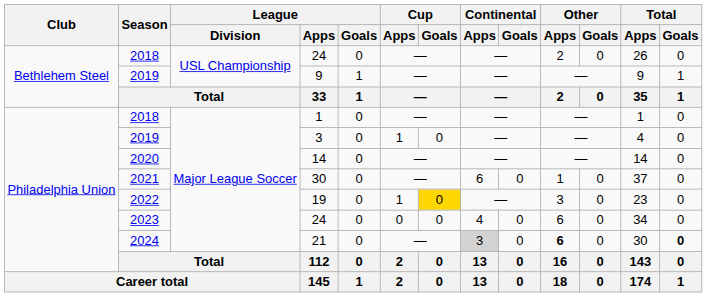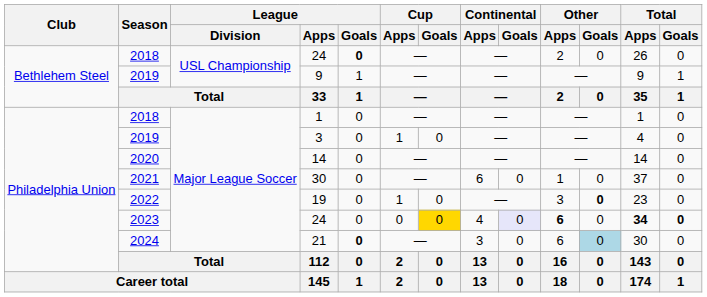(359, 55) normal -> (359, 55) bold
(439, 199) gold background -> (439, 199) no background
(600, 199) normal -> (600, 199) bold
(439, 220) no background -> (439, 220) gold background
(520, 220) no background -> (520, 220) lavender background
(560, 220) normal -> (560, 220) bold
(640, 220) normal -> (640, 220) bold
(681, 220) normal -> (681, 220) bold
(359, 240) normal -> (359, 240) bold
(480, 240) lightgrey background -> (480, 240) no background
(560, 240) bold -> (560, 240) normal
(600, 240) no background -> (600, 240) lightblue background
(681, 240) bold -> (681, 240) normal
